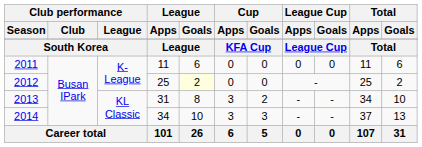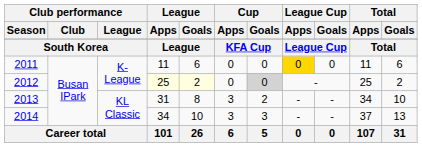(298, 64) no background -> (298, 64) gold background
(163, 82) no background -> (163, 82) lightyellow background
(265, 82) no background -> (265, 82) lightgrey background
